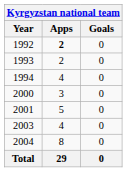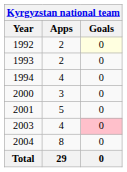(61, 45) bold -> (61, 45) normal
(101, 45) no background -> (101, 45) lightyellow background
(101, 126) no background -> (101, 126) pink background
